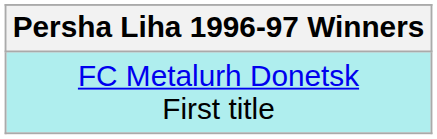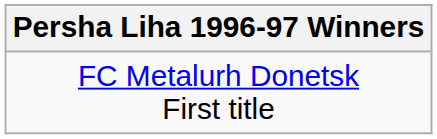(219, 92) paleturquoise background -> (219, 92) no background
